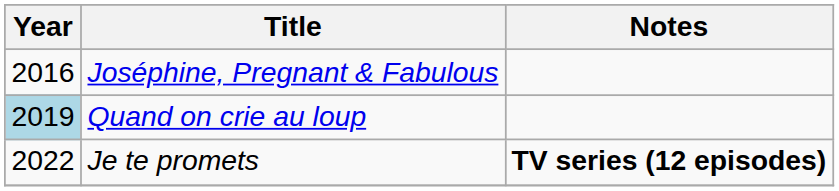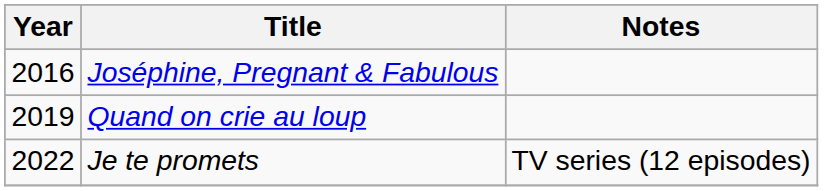(43, 116) lightblue background -> (43, 116) no background
(669, 161) bold -> (661, 161) normal
